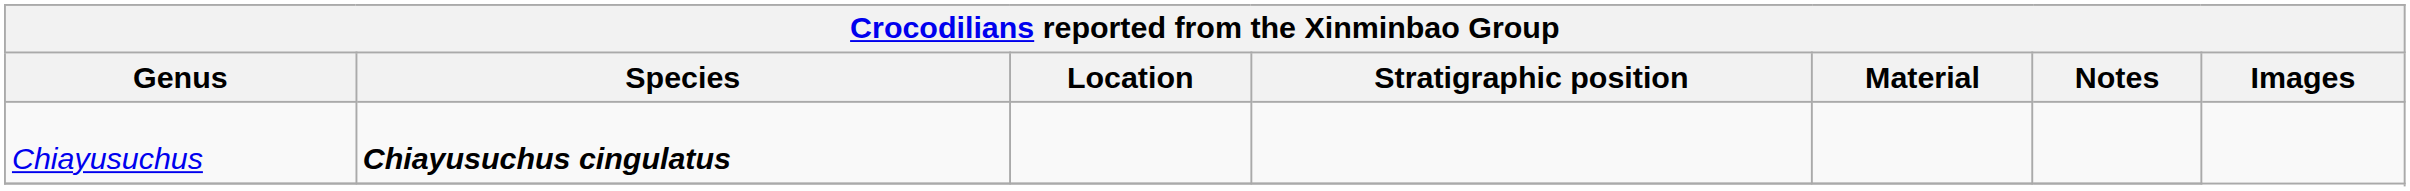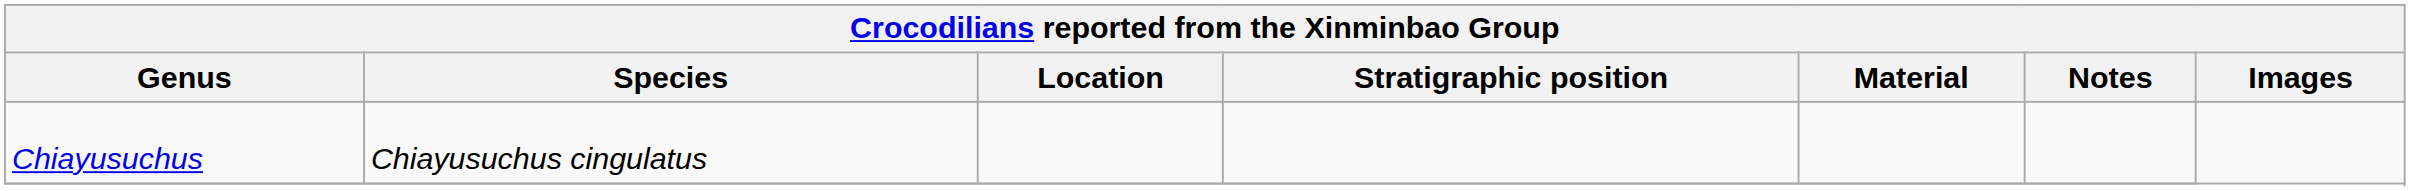(547, 159) bold -> (539, 159) normal
